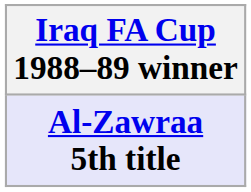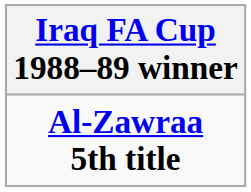(126, 139) lavender background -> (126, 139) no background
